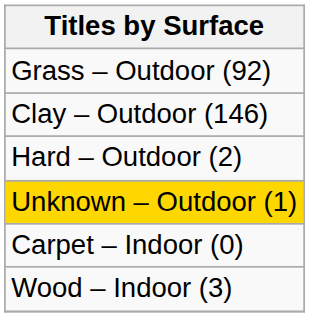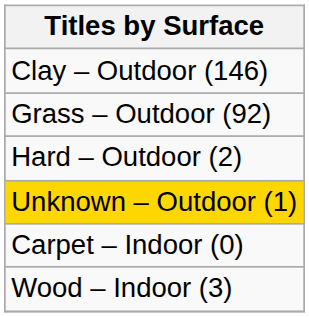(141, 70) Grass – Outdoor (92) -> (140, 70) Clay – Outdoor (146)
(140, 114) Clay – Outdoor (146) -> (141, 114) Grass – Outdoor (92)
